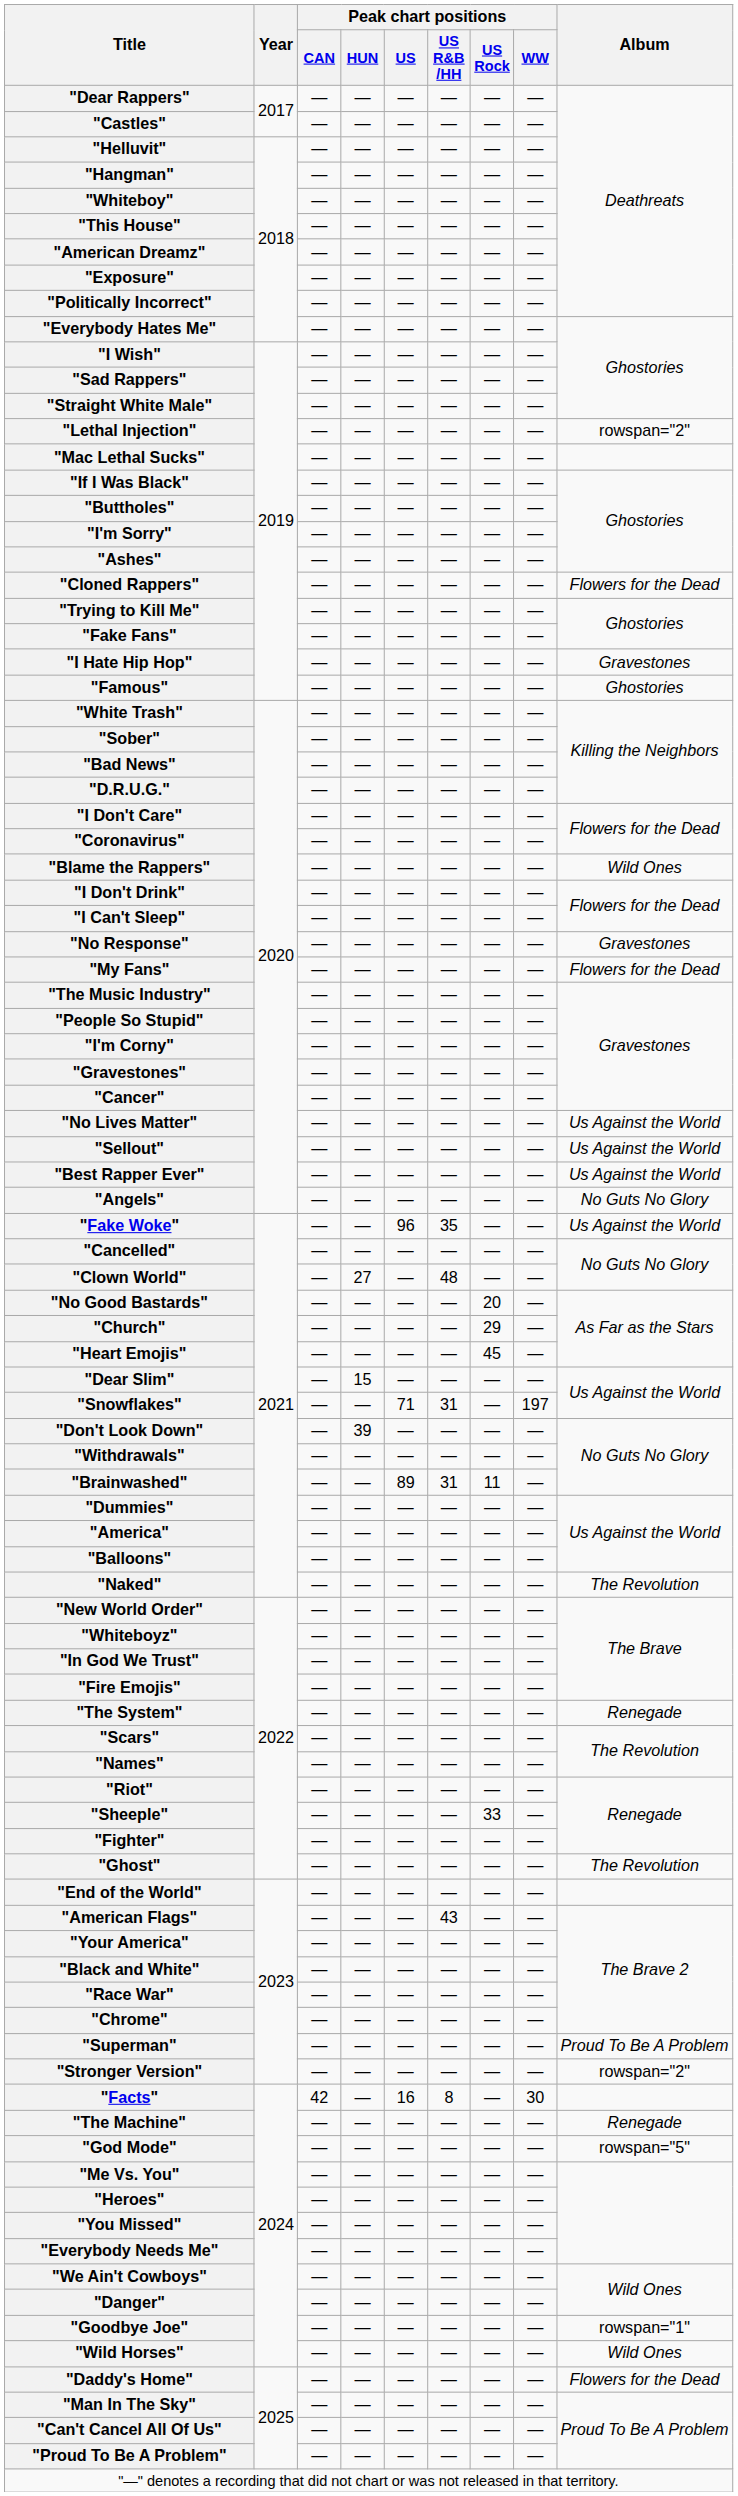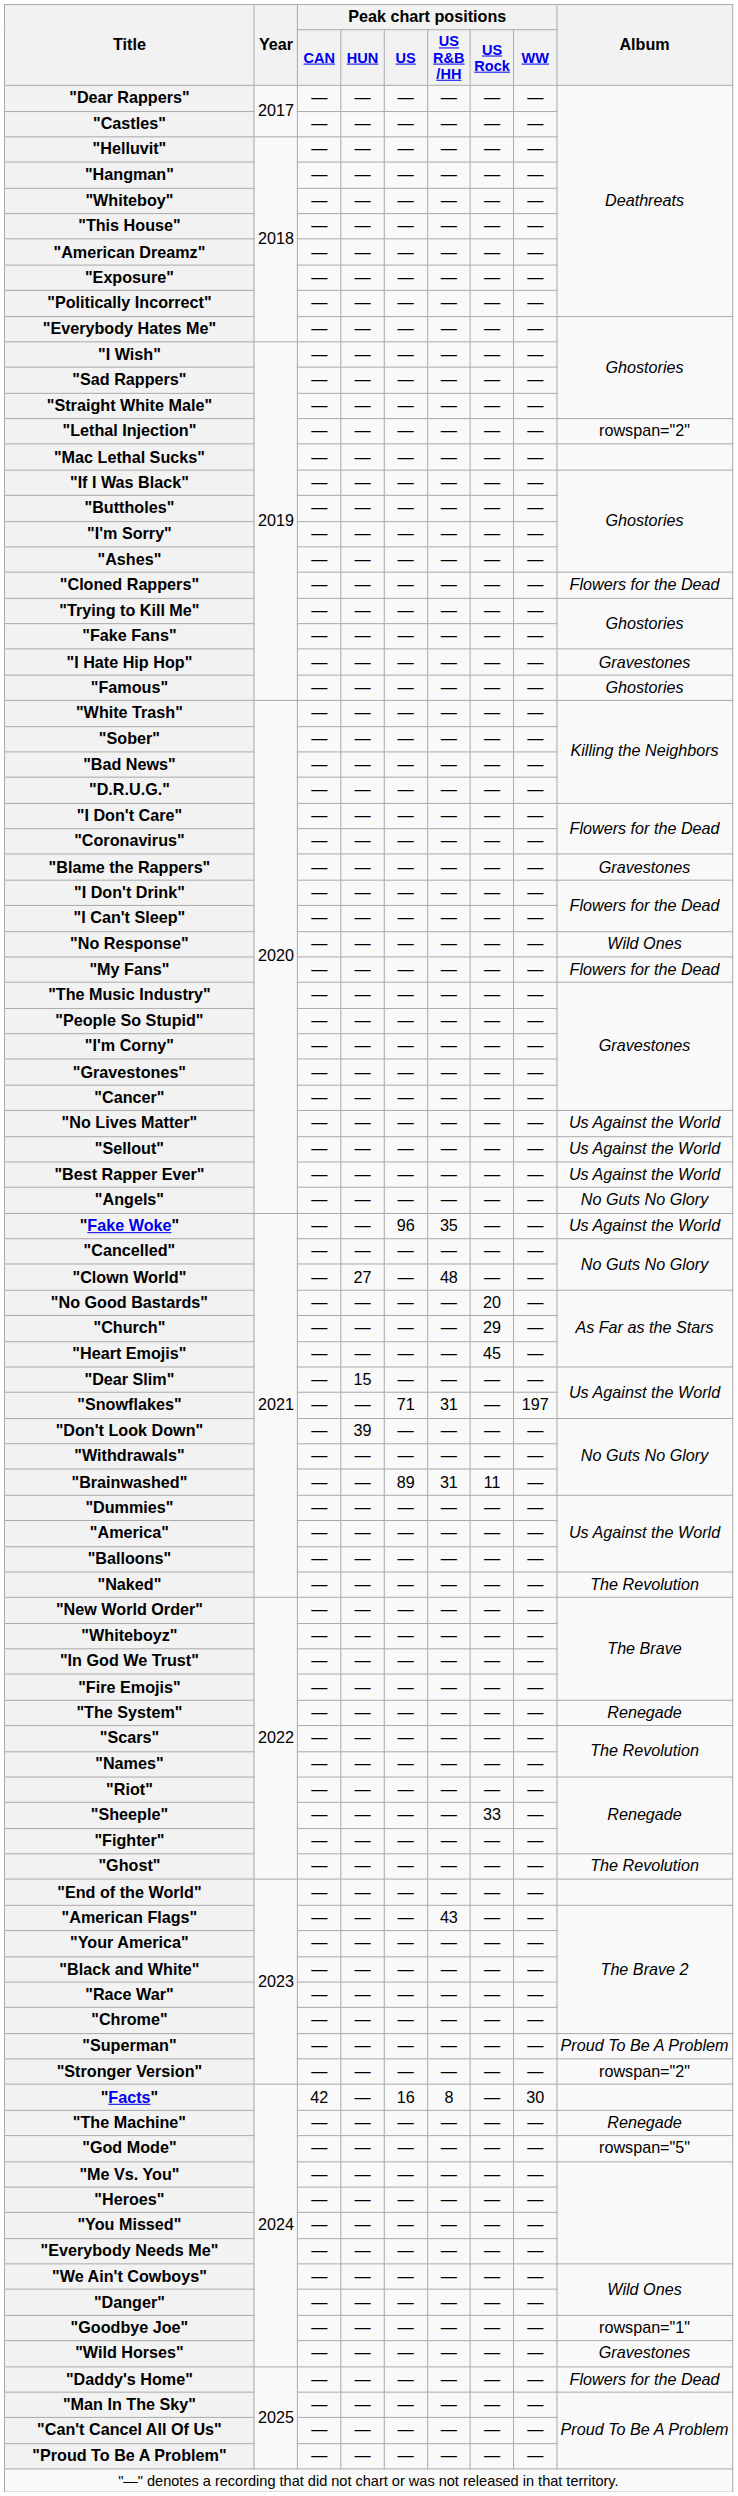(645, 867) Wild Ones -> (645, 867) Gravestones
(645, 943) Gravestones -> (645, 943) Wild Ones
(645, 2353) Wild Ones -> (645, 2353) Gravestones
